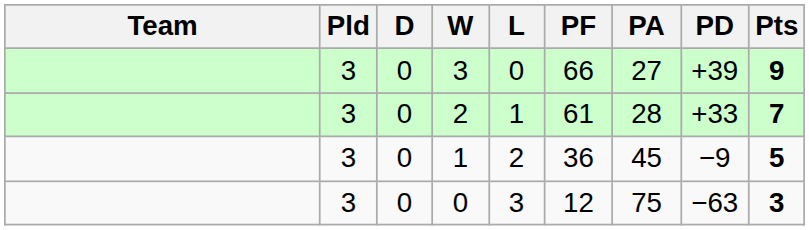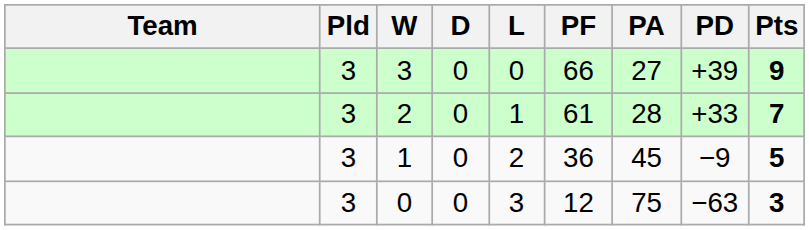columns swapped: (460, 26) <-> (404, 26)
